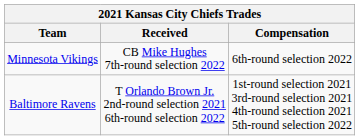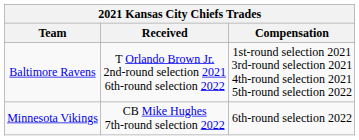rows swapped: (53, 104) <-> (53, 58)
